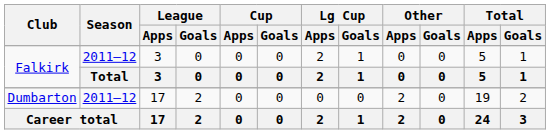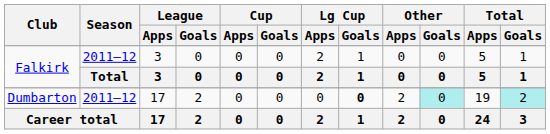(361, 98) normal -> (361, 98) bold
(442, 98) no background -> (442, 98) paleturquoise background
(523, 98) no background -> (523, 98) paleturquoise background
